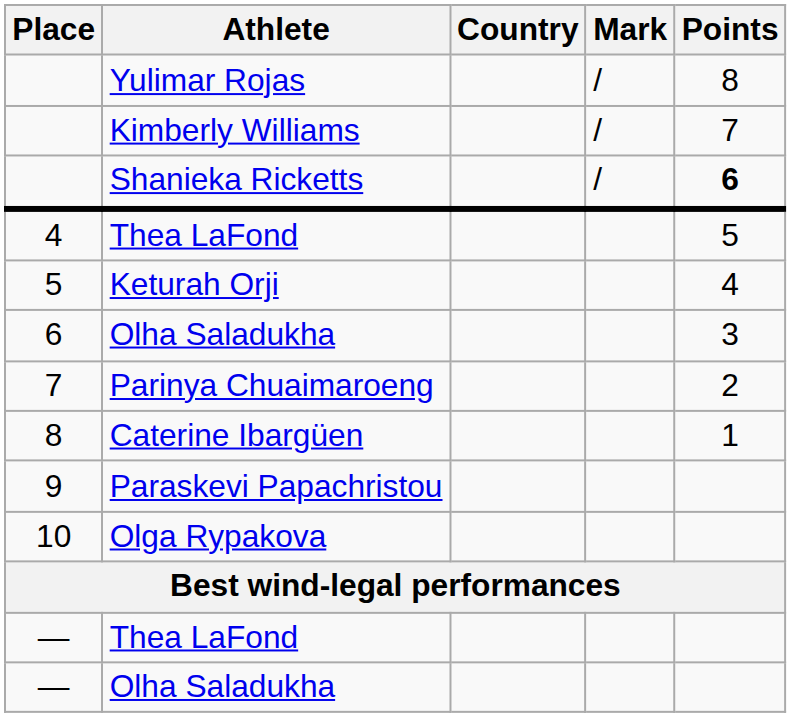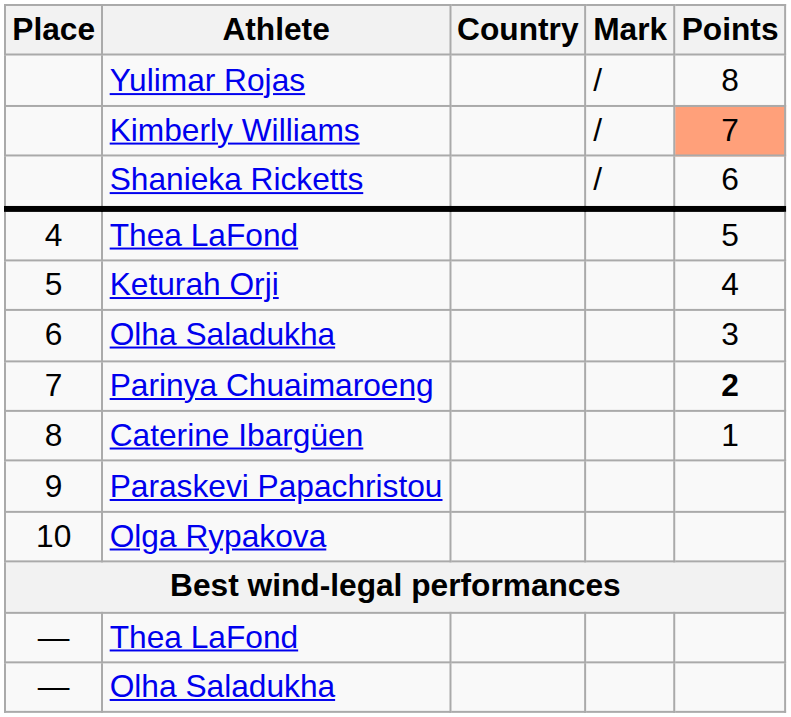(730, 130) no background -> (730, 130) lightsalmon background
(730, 180) bold -> (730, 180) normal
(730, 385) normal -> (730, 385) bold
